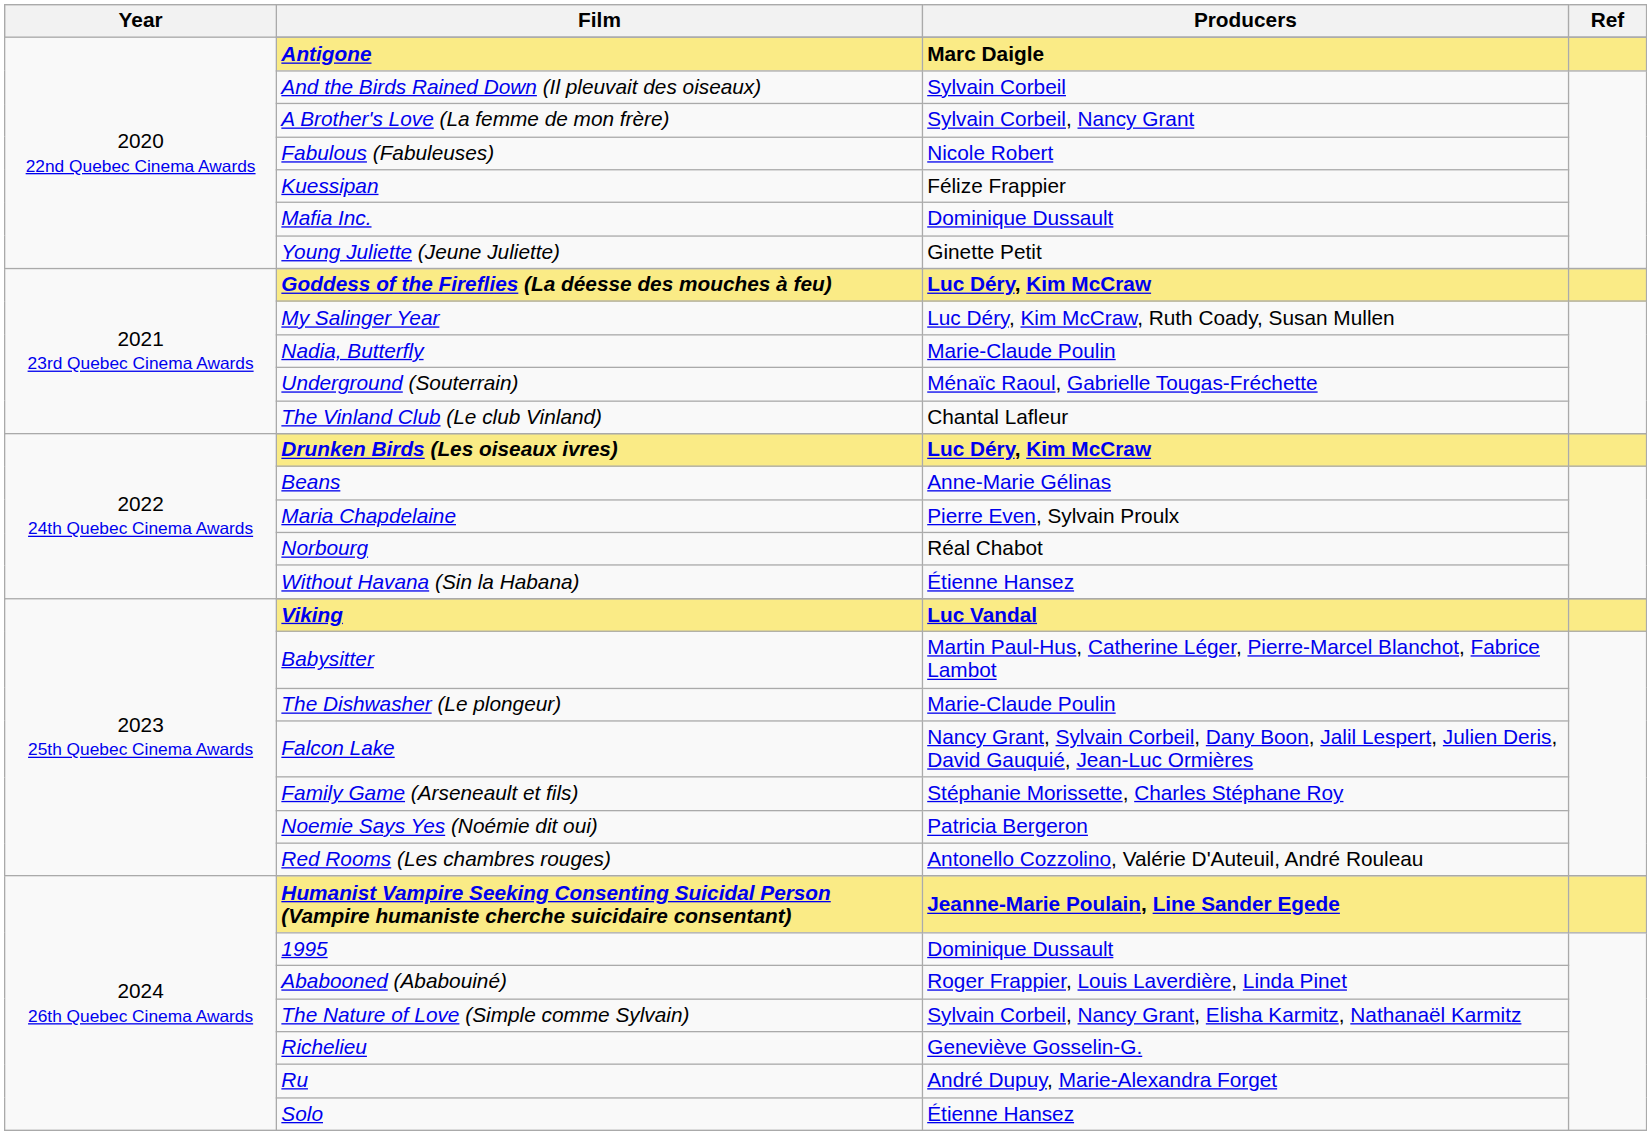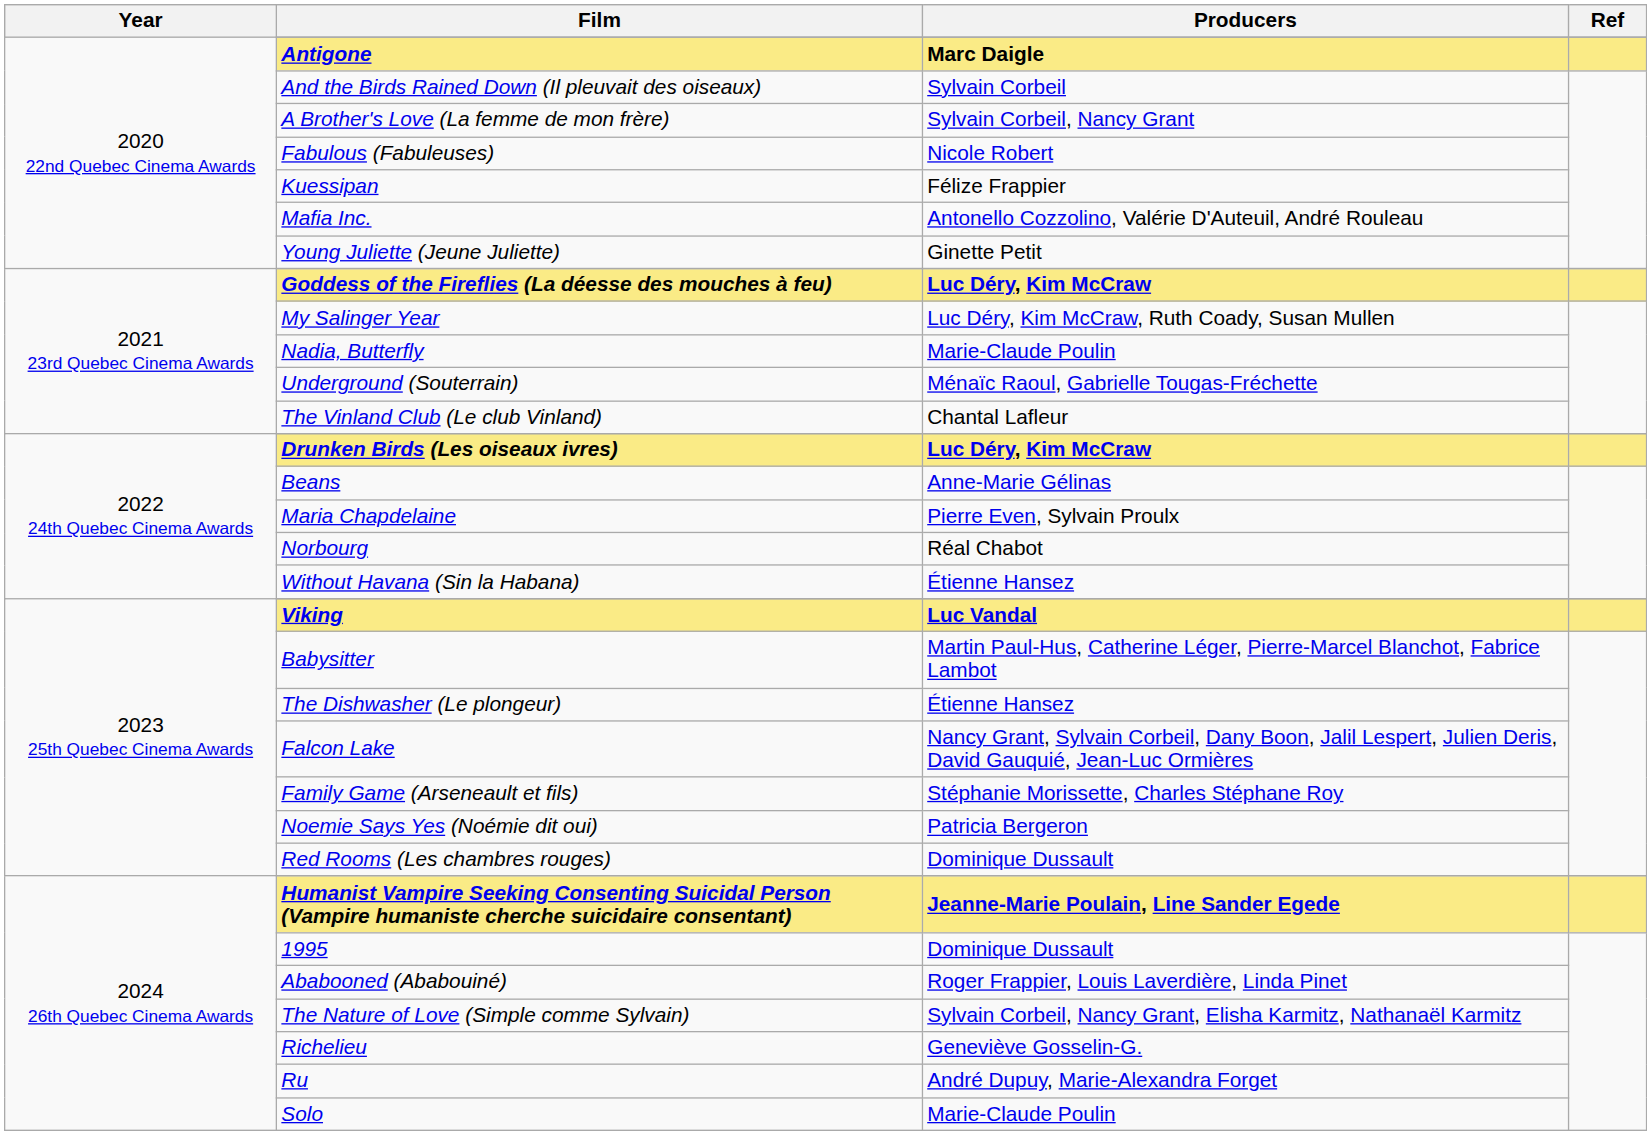(1020, 218) Dominique Dussault -> (1175, 218) Antonello Cozzolino, Valérie D'Auteuil, André Rouleau
(1021, 704) Marie-Claude Poulin -> (1001, 704) Étienne Hansez
(1175, 859) Antonello Cozzolino, Valérie D'Auteuil, André Rouleau -> (1020, 859) Dominique Dussault
(1001, 1113) Étienne Hansez -> (1021, 1113) Marie-Claude Poulin
